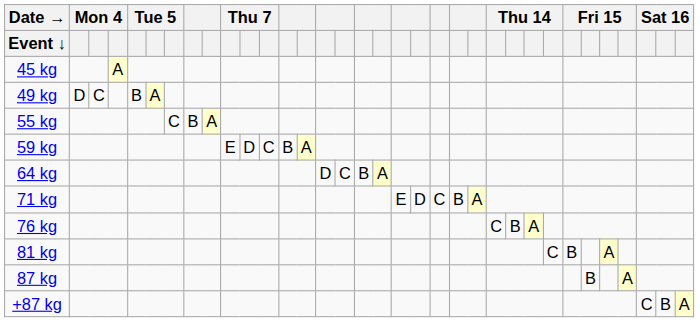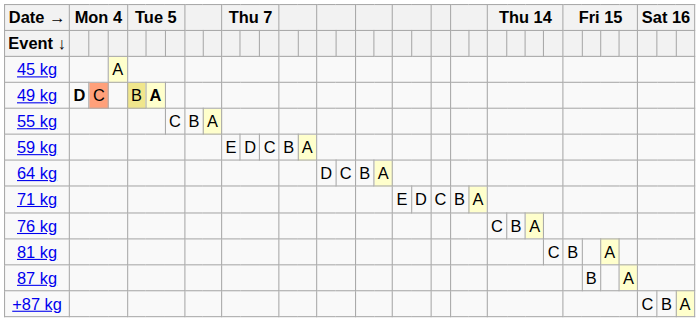(79, 96) normal -> (79, 96) bold
(99, 96) no background -> (99, 96) lightsalmon background
(136, 96) no background -> (136, 96) khaki background
(155, 96) normal -> (155, 96) bold
